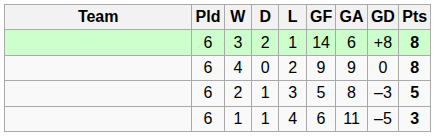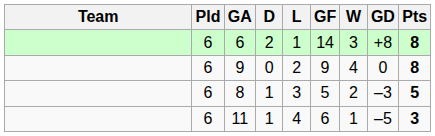columns swapped: (238, 17) <-> (352, 17)
